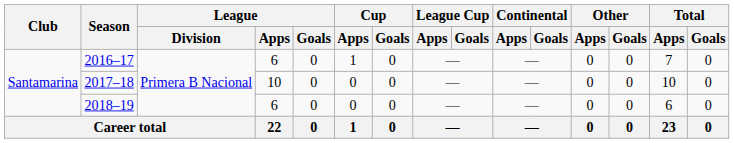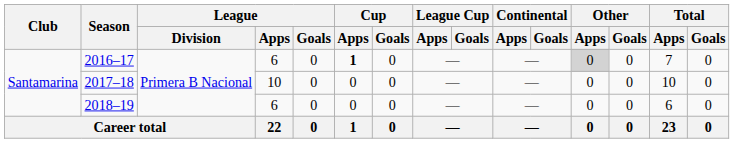(353, 60) normal -> (353, 60) bold
(590, 60) no background -> (590, 60) lightgrey background
